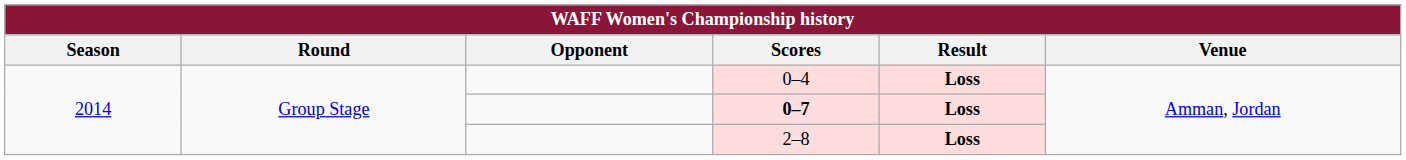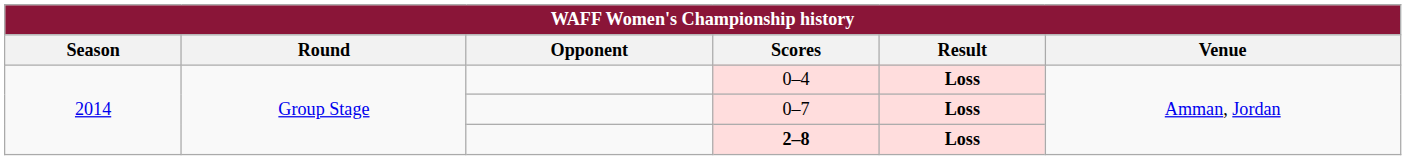(796, 109) bold -> (796, 109) normal
(796, 139) normal -> (796, 139) bold
